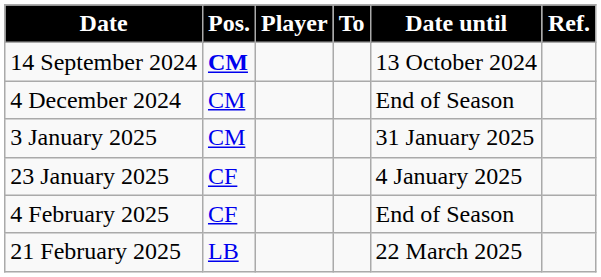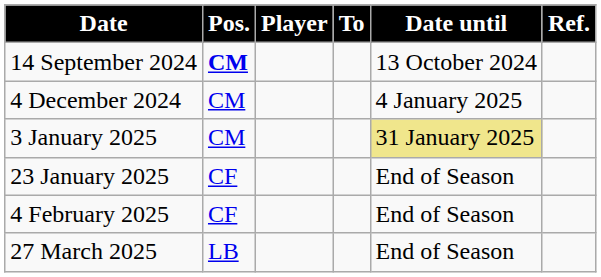(445, 99) End of Season -> (449, 99) 4 January 2025
(455, 137) no background -> (455, 137) khaki background
(449, 175) 4 January 2025 -> (445, 175) End of Season
- row: (96, 251)
+ row: (84, 251)
